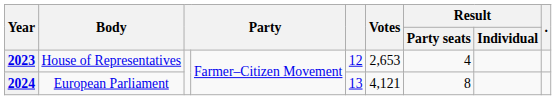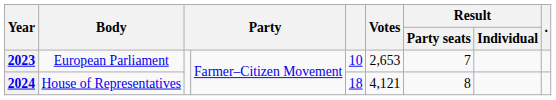(111, 61) House of Representatives -> (111, 61) European Parliament
(356, 61) 12 -> (356, 61) 10
(467, 61) 4 -> (467, 61) 7
(111, 83) European Parliament -> (111, 83) House of Representatives
(356, 83) 13 -> (356, 83) 18
